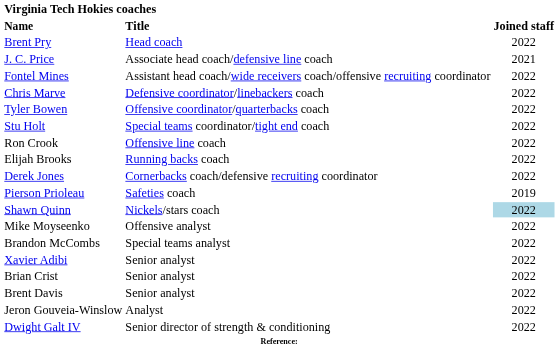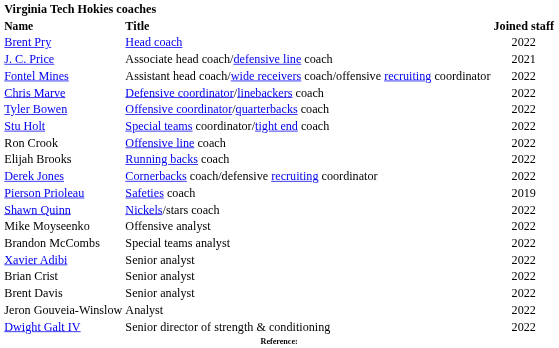(524, 209) lightblue background -> (524, 209) no background
